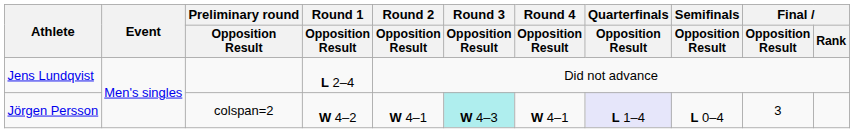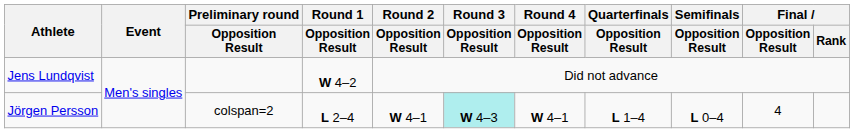(338, 83) L 2–4 -> (338, 83) W 4–2
(338, 118) W 4–2 -> (338, 118) L 2–4
(628, 118) lavender background -> (628, 118) no background
(778, 110) 3 -> (778, 110) 4
